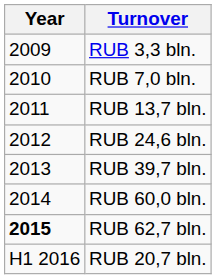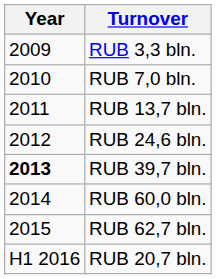(30, 169) normal -> (30, 169) bold
(30, 229) bold -> (30, 229) normal
